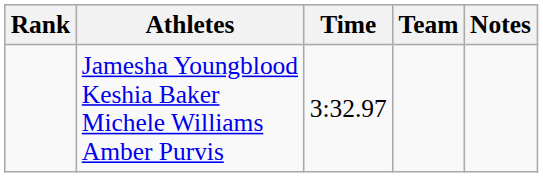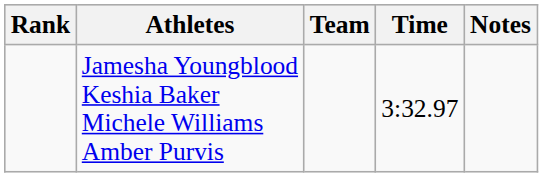columns swapped: (428, 24) <-> (348, 24)
